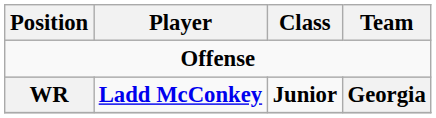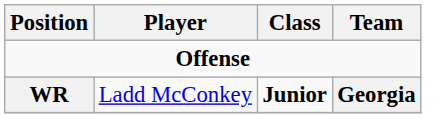(180, 94) bold -> (175, 94) normal
